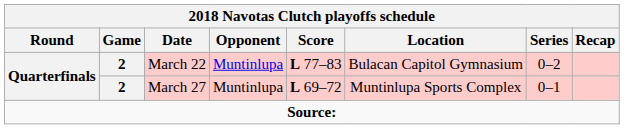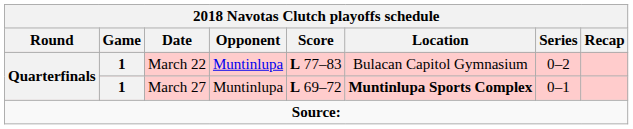(122, 64) 2 -> (122, 64) 1
(122, 87) 2 -> (122, 87) 1
(436, 87) normal -> (440, 87) bold
